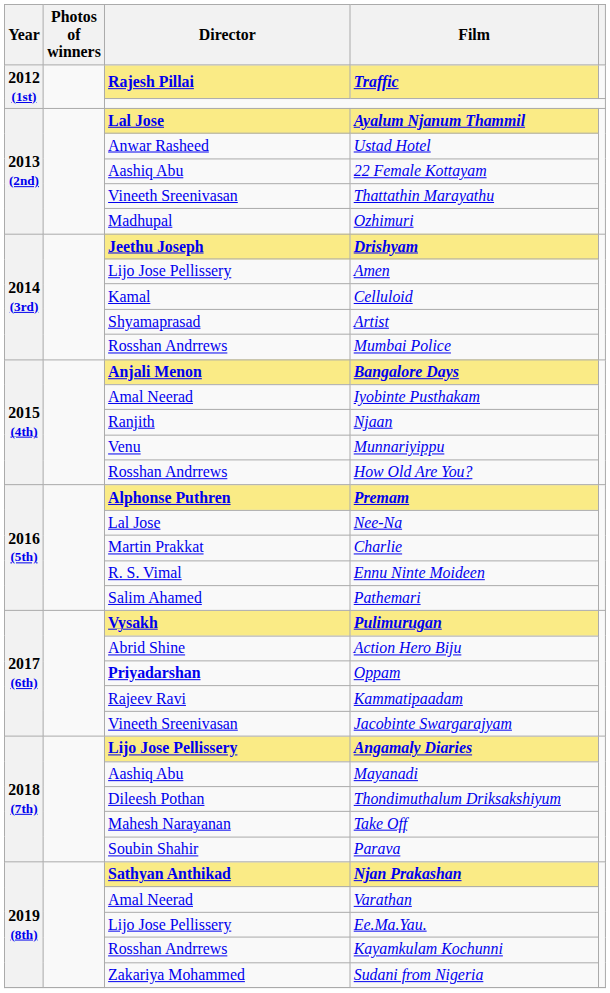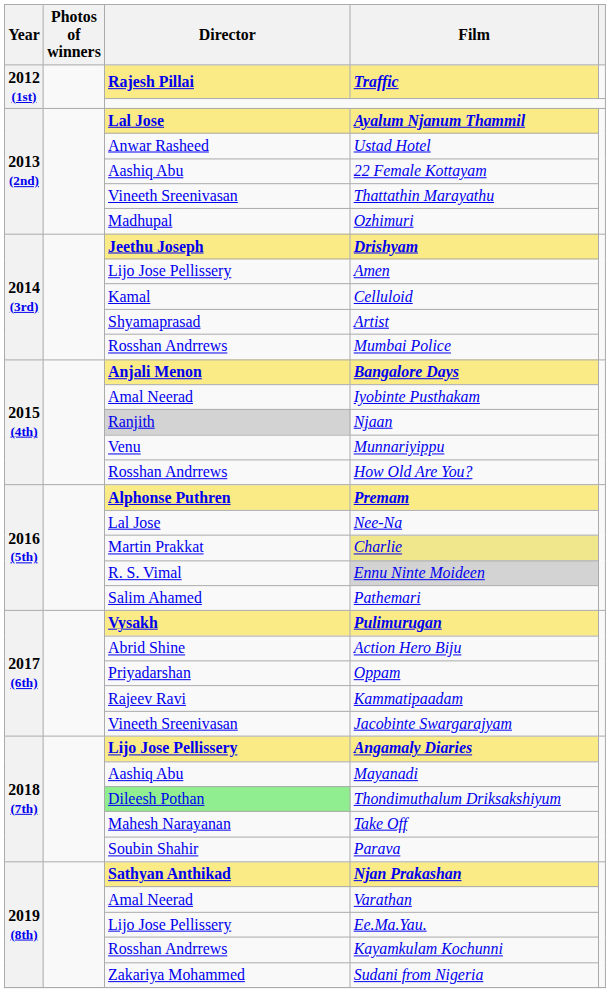(131, 422) no background -> (131, 422) lightgrey background
(378, 547) no background -> (378, 547) khaki background
(419, 572) no background -> (419, 572) lightgrey background
(154, 673) bold -> (149, 673) normal
(156, 799) no background -> (156, 799) lightgreen background
